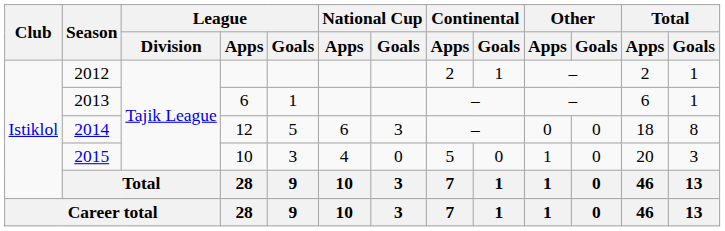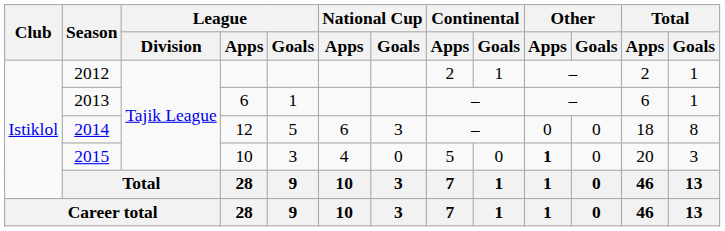(547, 156) normal -> (547, 156) bold
